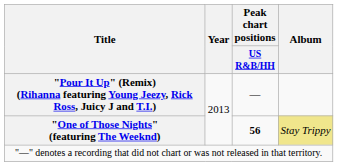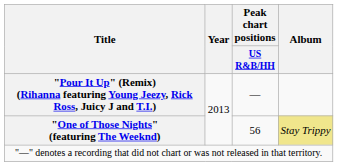(255, 130) bold -> (255, 130) normal
